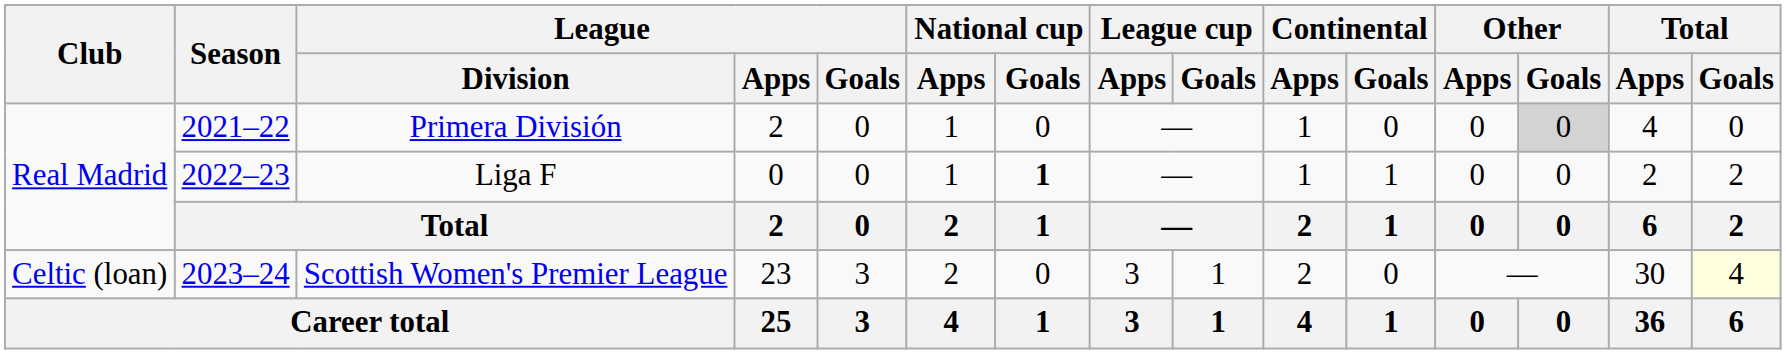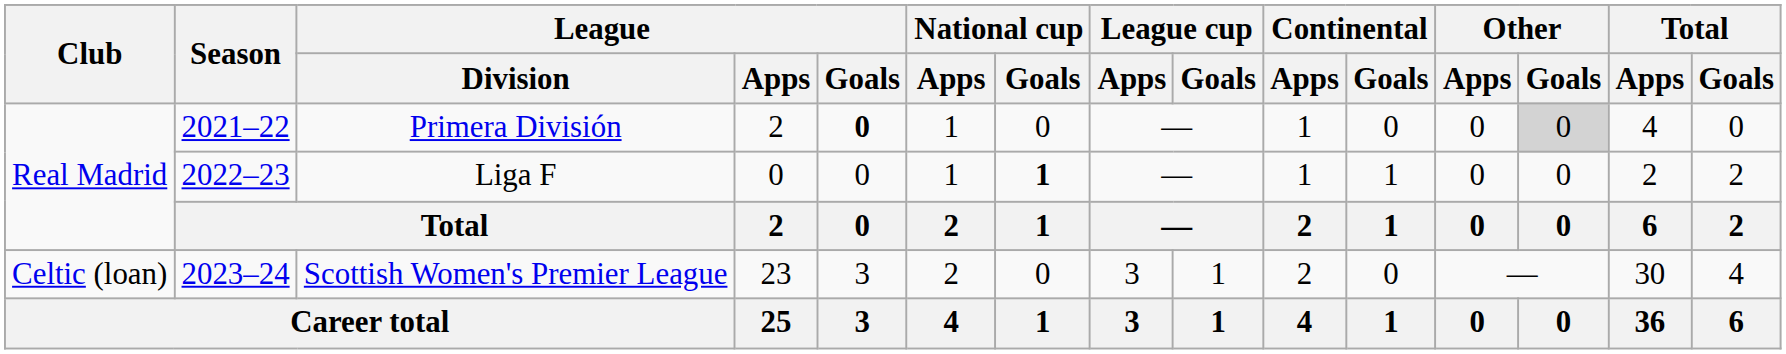(862, 126) normal -> (862, 126) bold
(1736, 273) lightyellow background -> (1736, 273) no background
